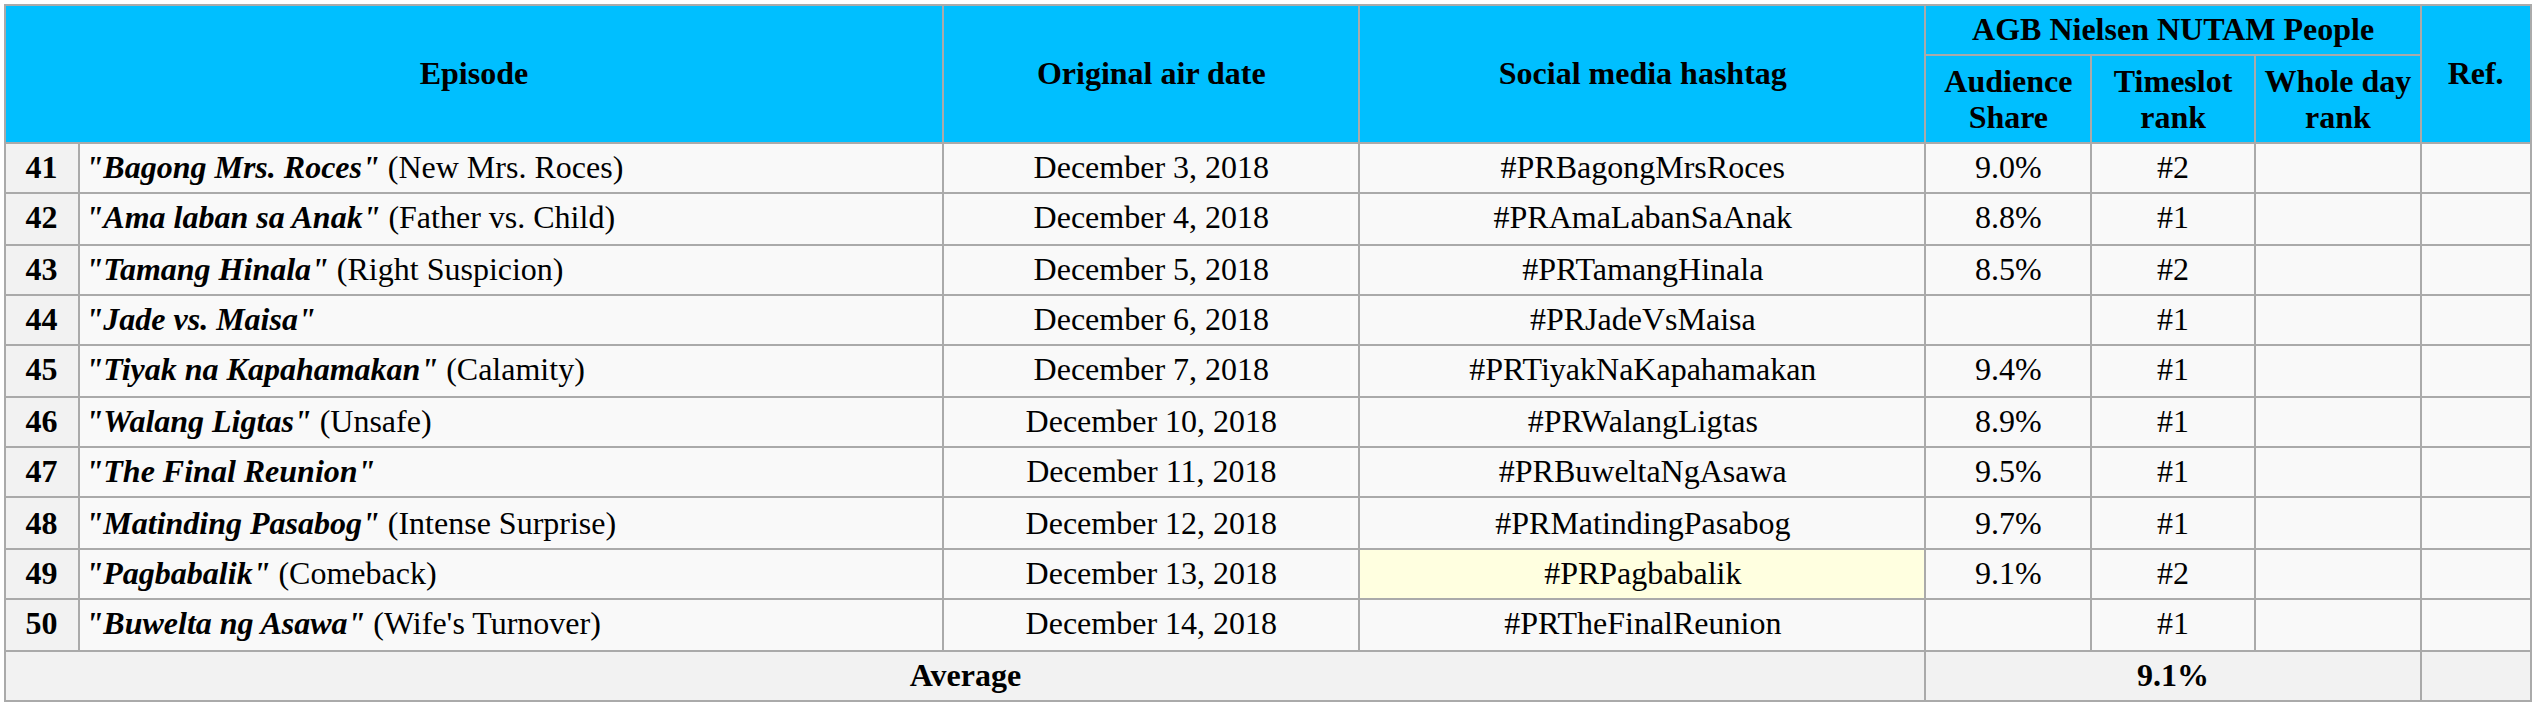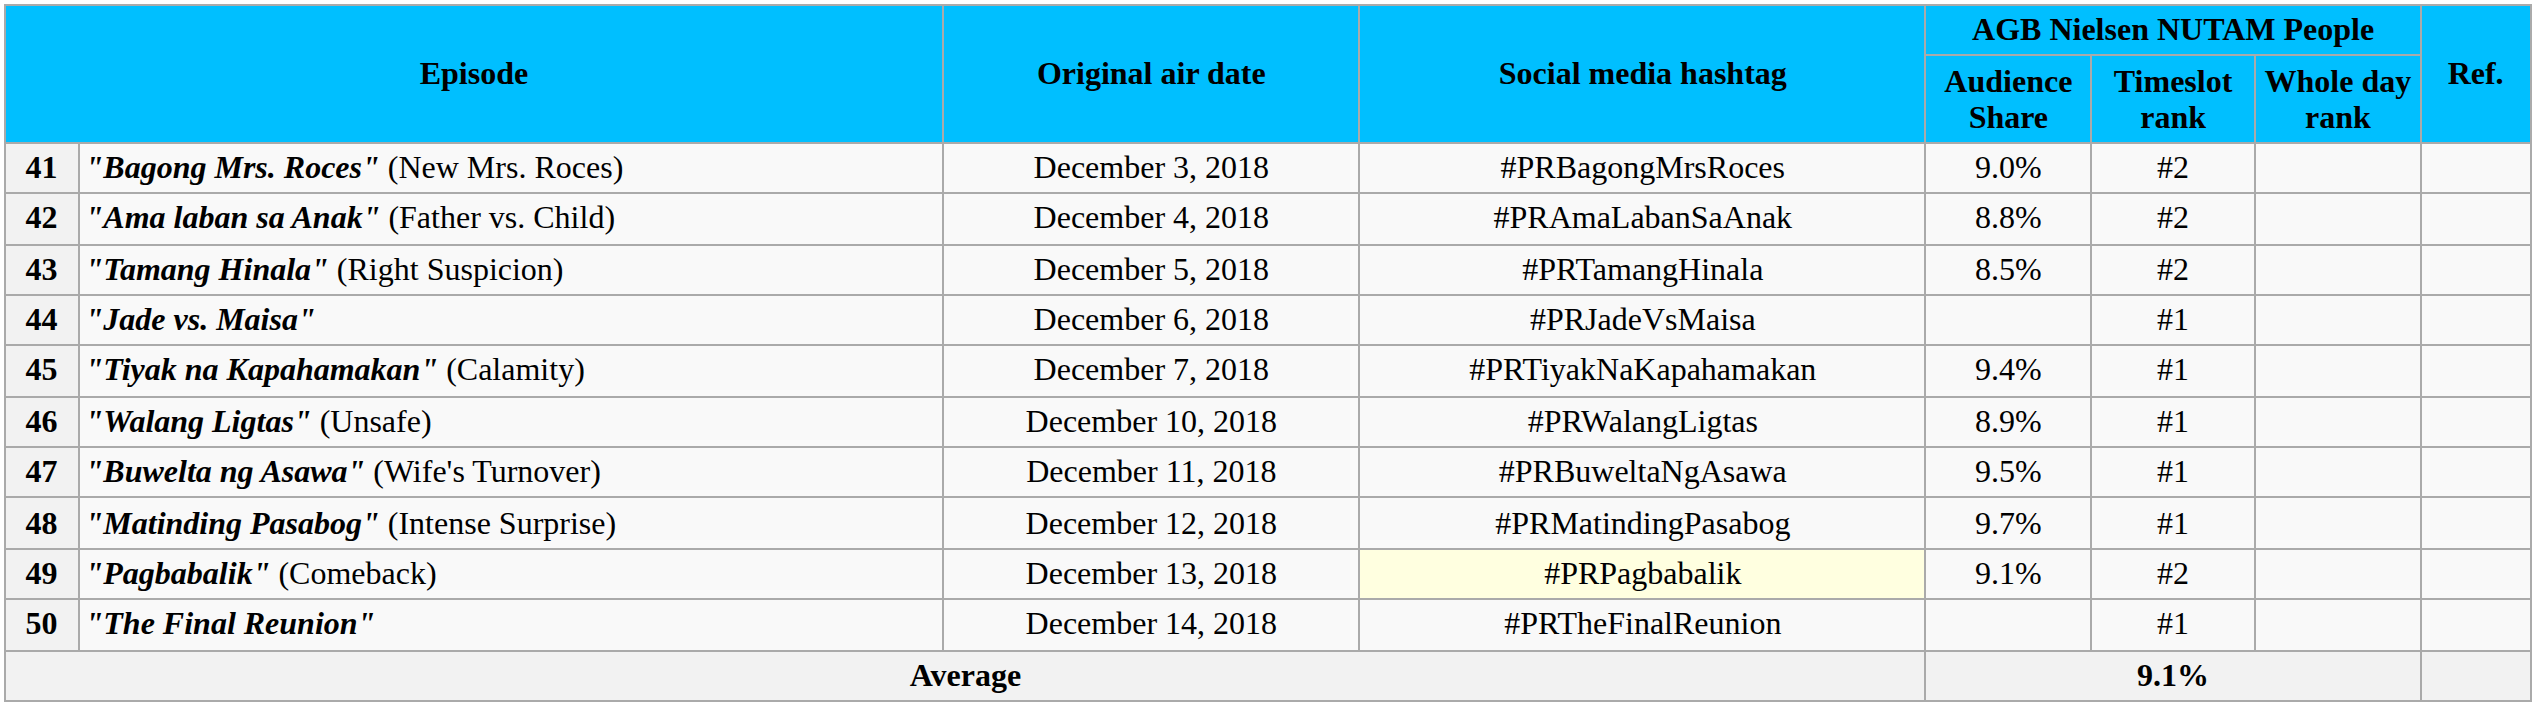(2173, 218) #1 -> (2173, 218) #2
(230, 471) "The Final Reunion" -> (343, 471) "Buwelta ng Asawa" (Wife's Turnover)
(343, 624) "Buwelta ng Asawa" (Wife's Turnover) -> (230, 624) "The Final Reunion"
